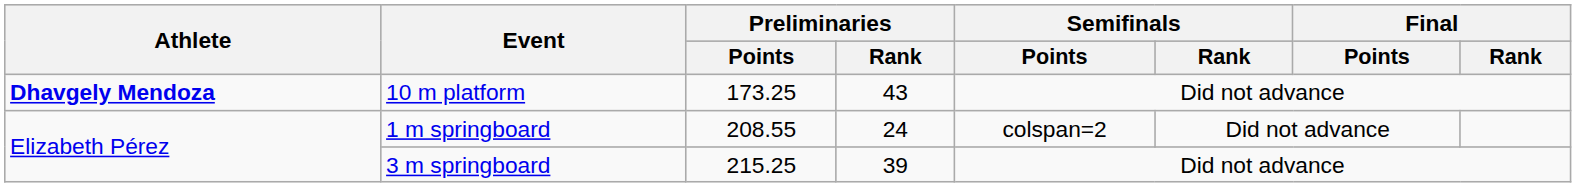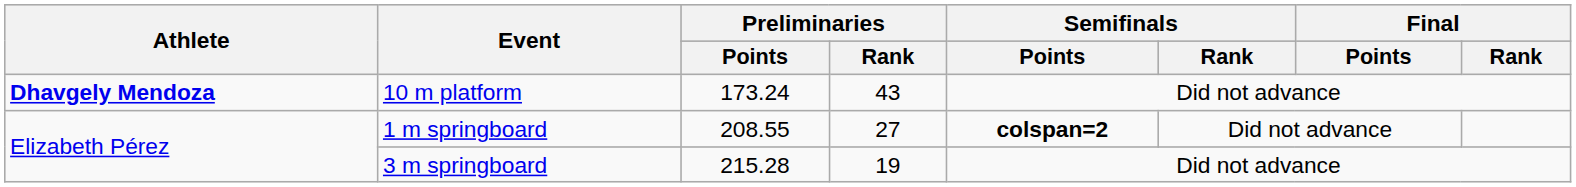(761, 93) 173.25 -> (755, 93) 173.24
(895, 129) 24 -> (888, 129) 27
(1055, 129) normal -> (1052, 129) bold
(761, 165) 215.25 -> (755, 165) 215.28
(895, 165) 39 -> (888, 165) 19
